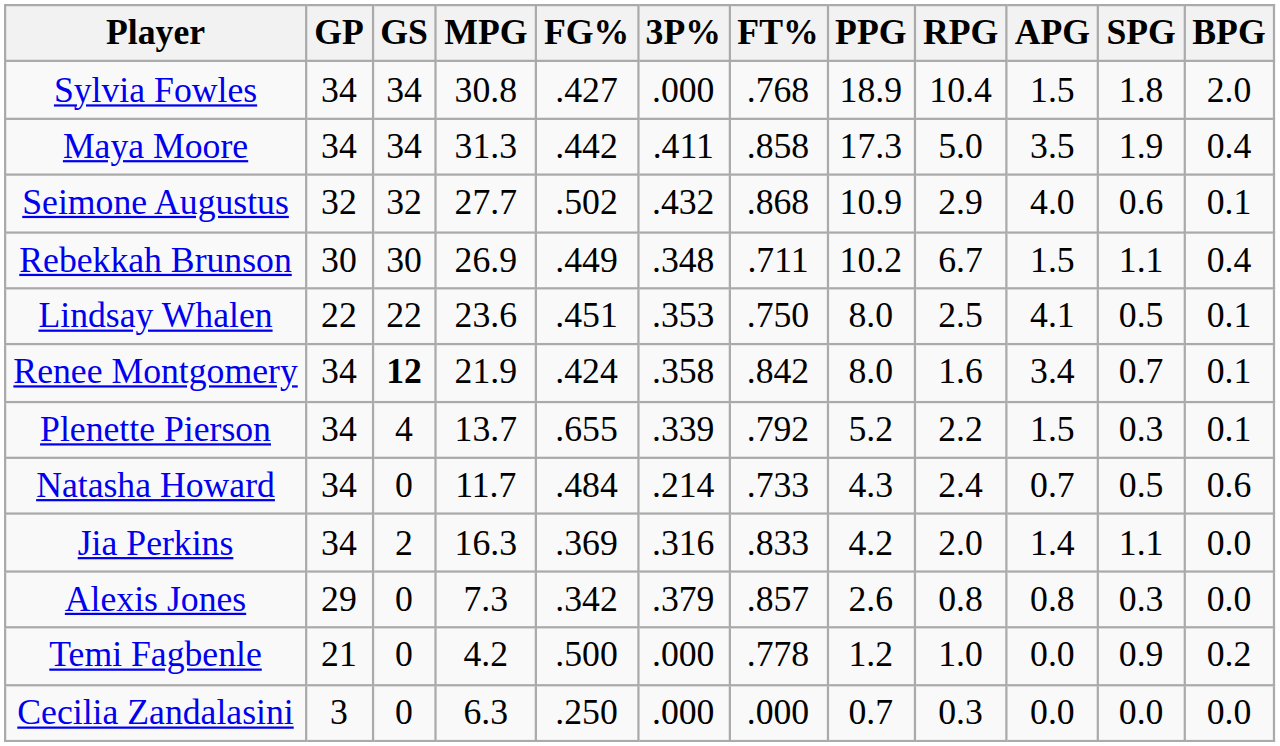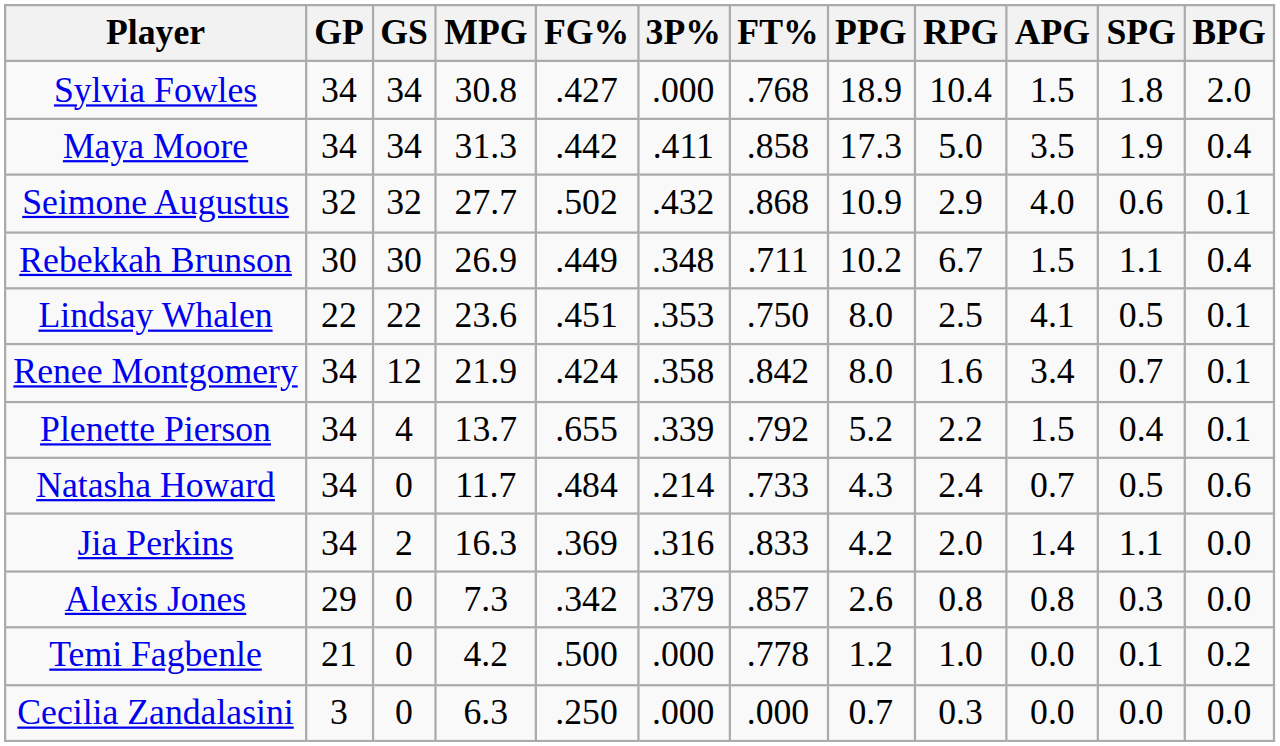(404, 372) bold -> (404, 372) normal
(1141, 428) 0.3 -> (1141, 428) 0.4
(1141, 655) 0.9 -> (1141, 655) 0.1
